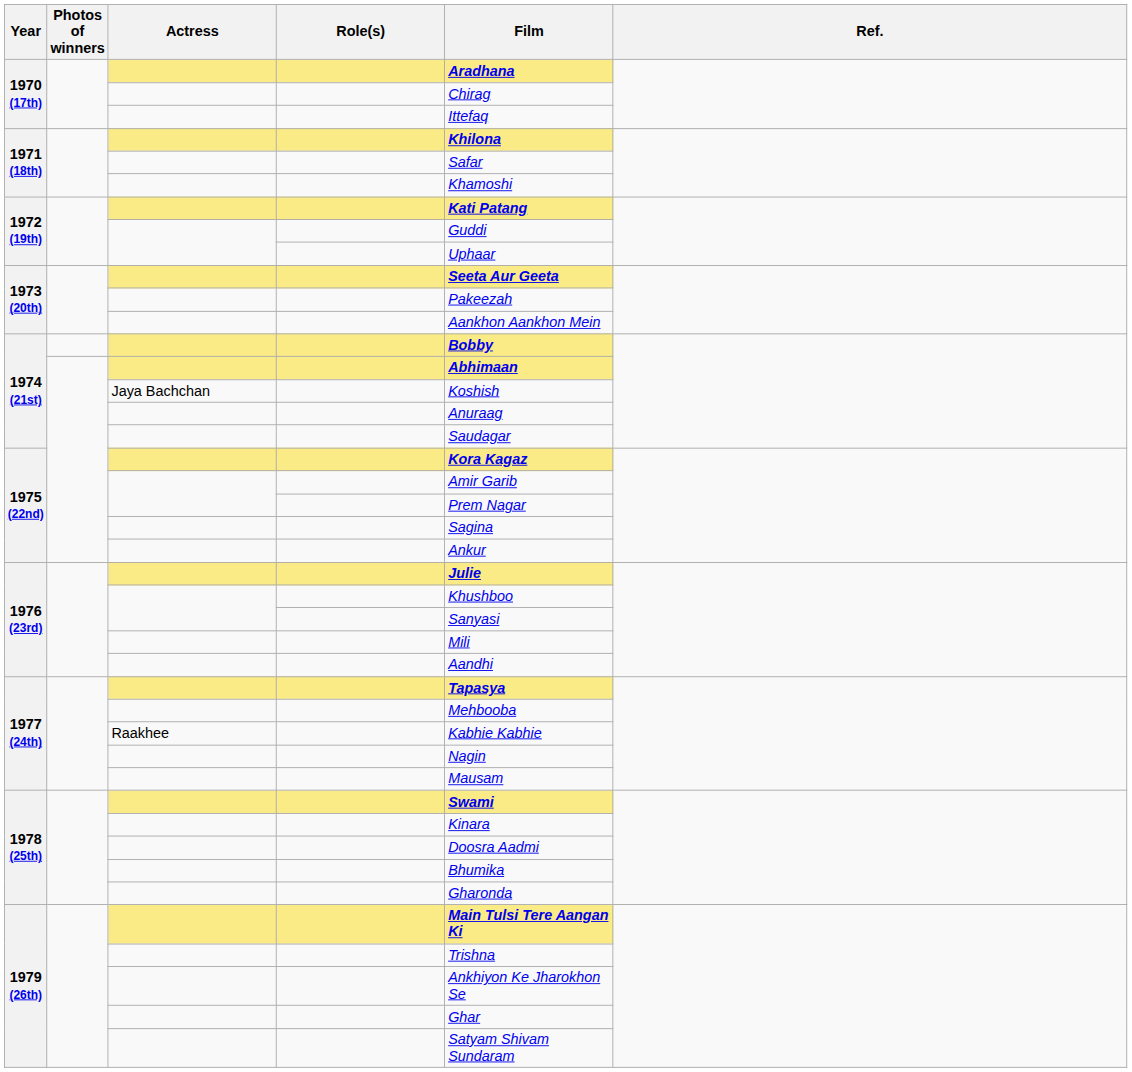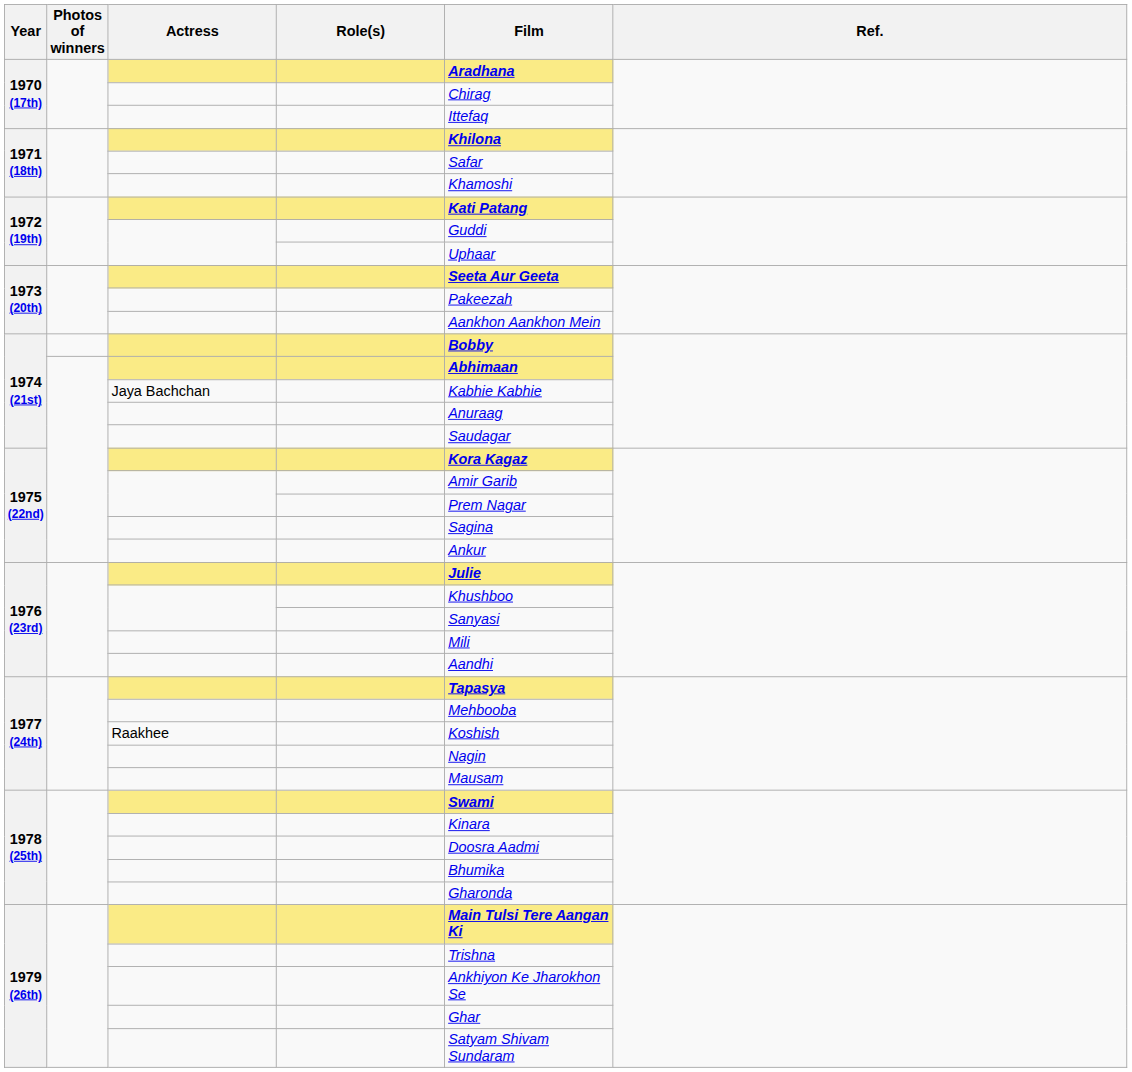(474, 390) Koshish -> (495, 390) Kabhie Kabhie
(495, 733) Kabhie Kabhie -> (474, 733) Koshish
